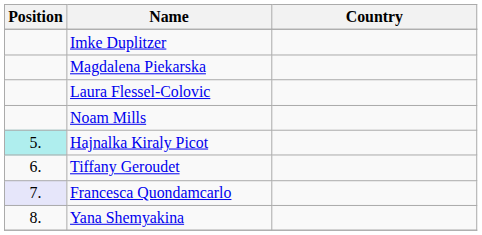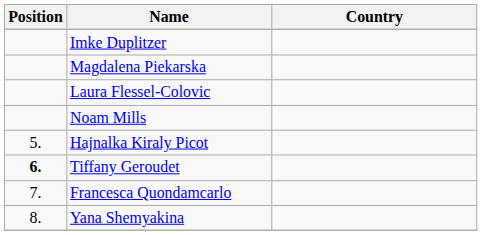(35, 142) paleturquoise background -> (35, 142) no background
(35, 167) normal -> (35, 167) bold
(35, 192) lavender background -> (35, 192) no background
